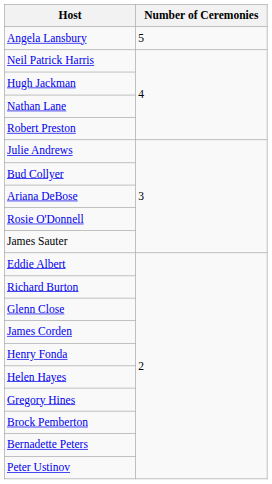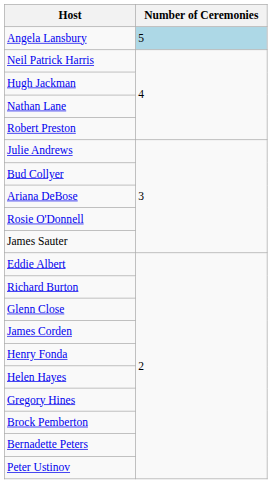(141, 38) no background -> (141, 38) lightblue background
